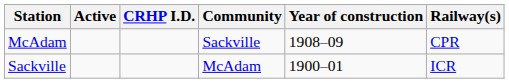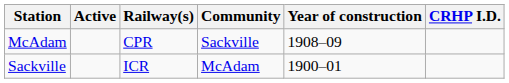columns swapped: (466, 16) <-> (159, 16)
